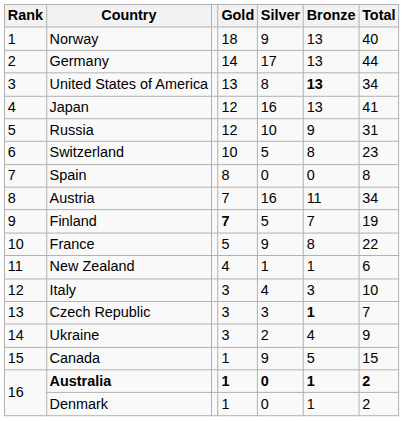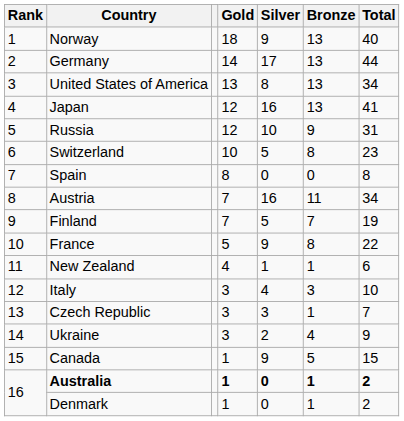(315, 84) bold -> (315, 84) normal
(225, 221) bold -> (225, 221) normal
(311, 312) bold -> (311, 312) normal
